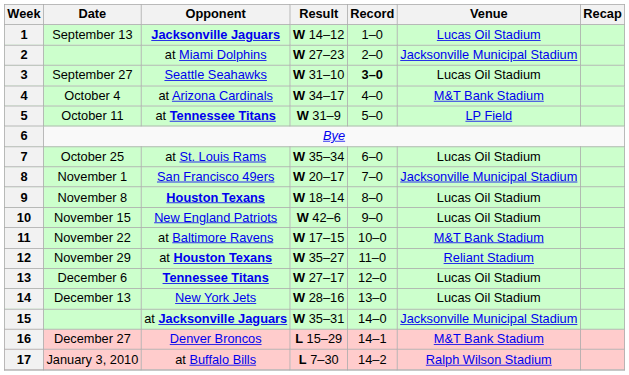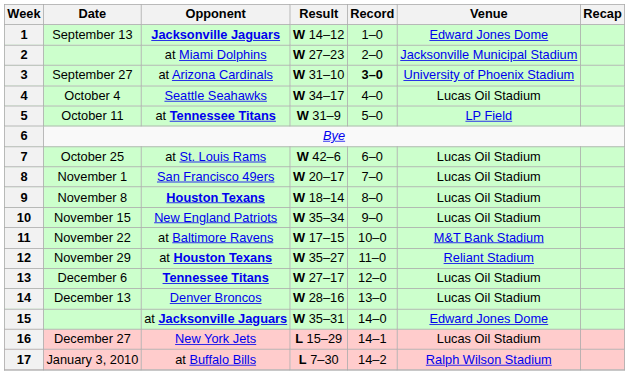(489, 34) Lucas Oil Stadium -> (489, 34) Edward Jones Dome
(216, 75) Seattle Seahawks -> (216, 75) at Arizona Cardinals
(489, 75) Lucas Oil Stadium -> (489, 75) University of Phoenix Stadium
(216, 95) at Arizona Cardinals -> (216, 95) Seattle Seahawks
(489, 95) M&T Bank Stadium -> (489, 95) Lucas Oil Stadium
(319, 156) W 35–34 -> (319, 156) W 42–6
(489, 177) Jacksonville Municipal Stadium -> (489, 177) Lucas Oil Stadium
(319, 217) W 42–6 -> (319, 217) W 35–34
(216, 298) New York Jets -> (216, 298) Denver Broncos
(489, 319) Jacksonville Municipal Stadium -> (489, 319) Edward Jones Dome
(216, 339) Denver Broncos -> (216, 339) New York Jets
(489, 339) M&T Bank Stadium -> (489, 339) Lucas Oil Stadium
